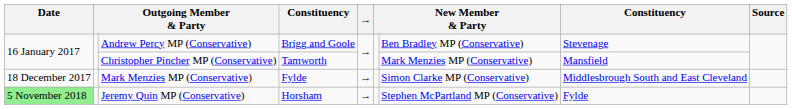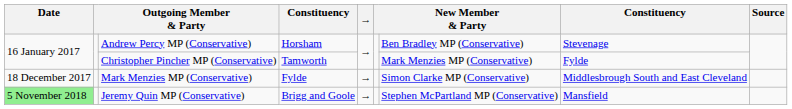(318, 43) Brigg and Goole -> (302, 43) Horsham
(585, 60) Mansfield -> (576, 60) Fylde
(302, 95) Horsham -> (318, 95) Brigg and Goole
(576, 95) Fylde -> (585, 95) Mansfield
